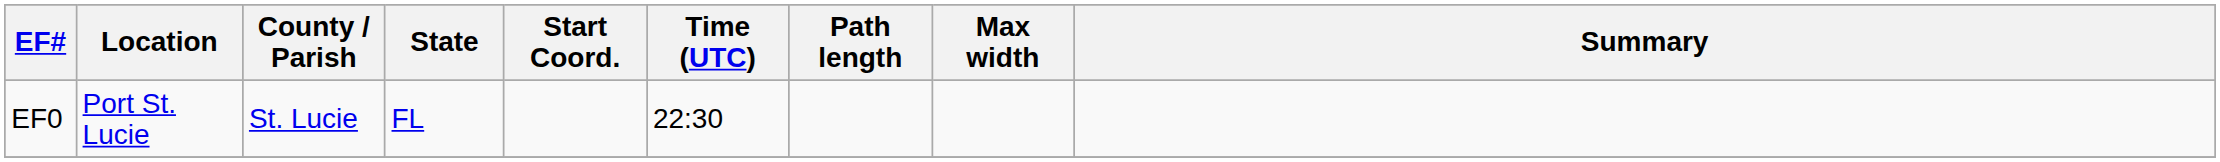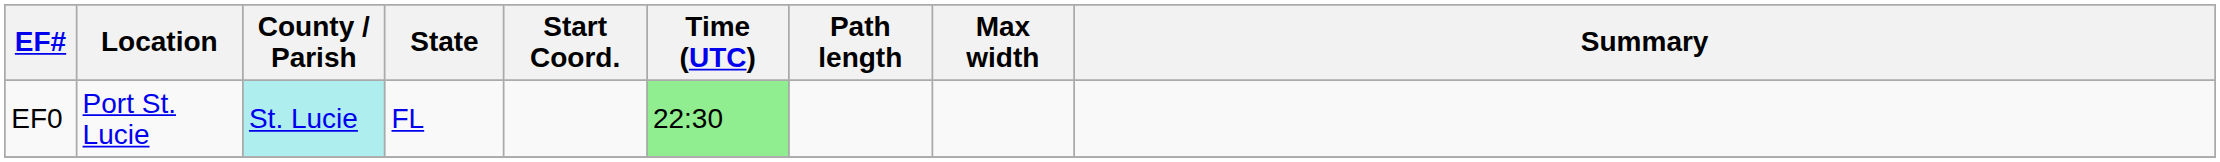(303, 118) no background -> (303, 118) paleturquoise background
(688, 118) no background -> (688, 118) lightgreen background
